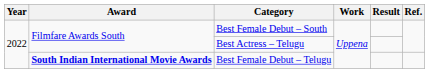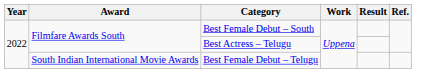(122, 60) bold -> (115, 60) normal
